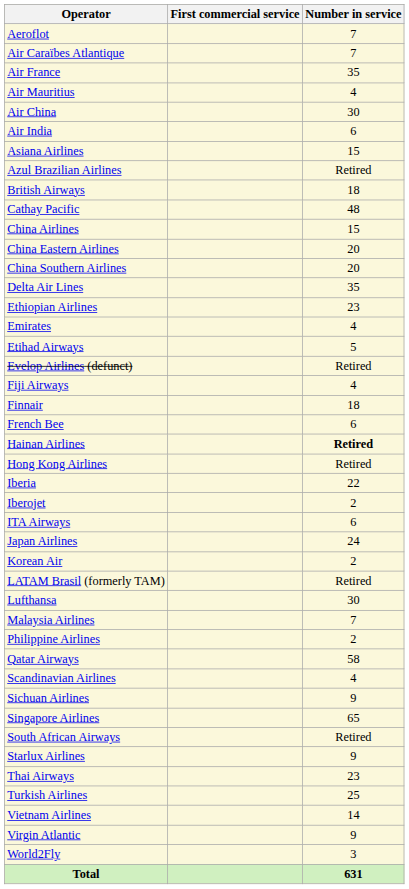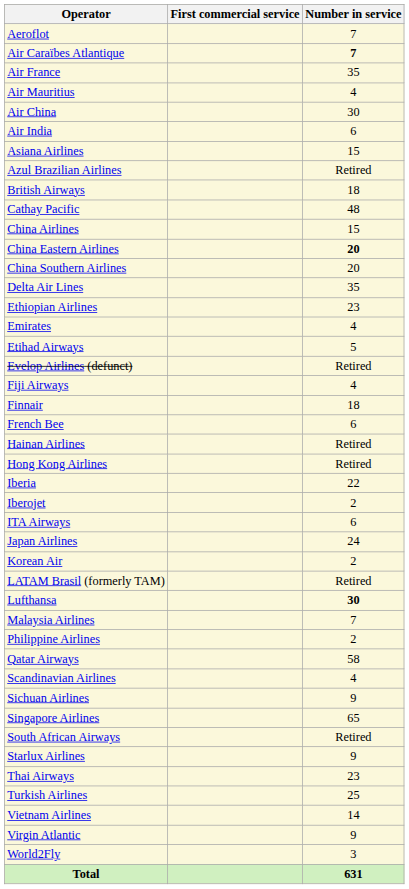(353, 53) normal -> (353, 53) bold
(353, 248) normal -> (353, 248) bold
(353, 444) bold -> (353, 444) normal
(353, 600) normal -> (353, 600) bold
